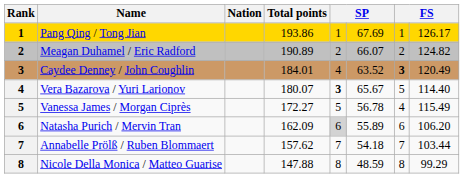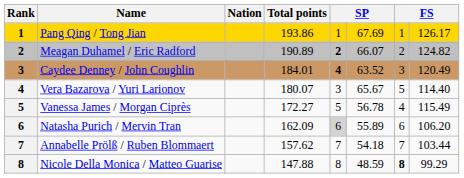(338, 51) normal -> (338, 51) bold
(338, 70) normal -> (338, 70) bold
(402, 70) bold -> (402, 70) normal
(338, 88) bold -> (338, 88) normal
(402, 164) normal -> (402, 164) bold
